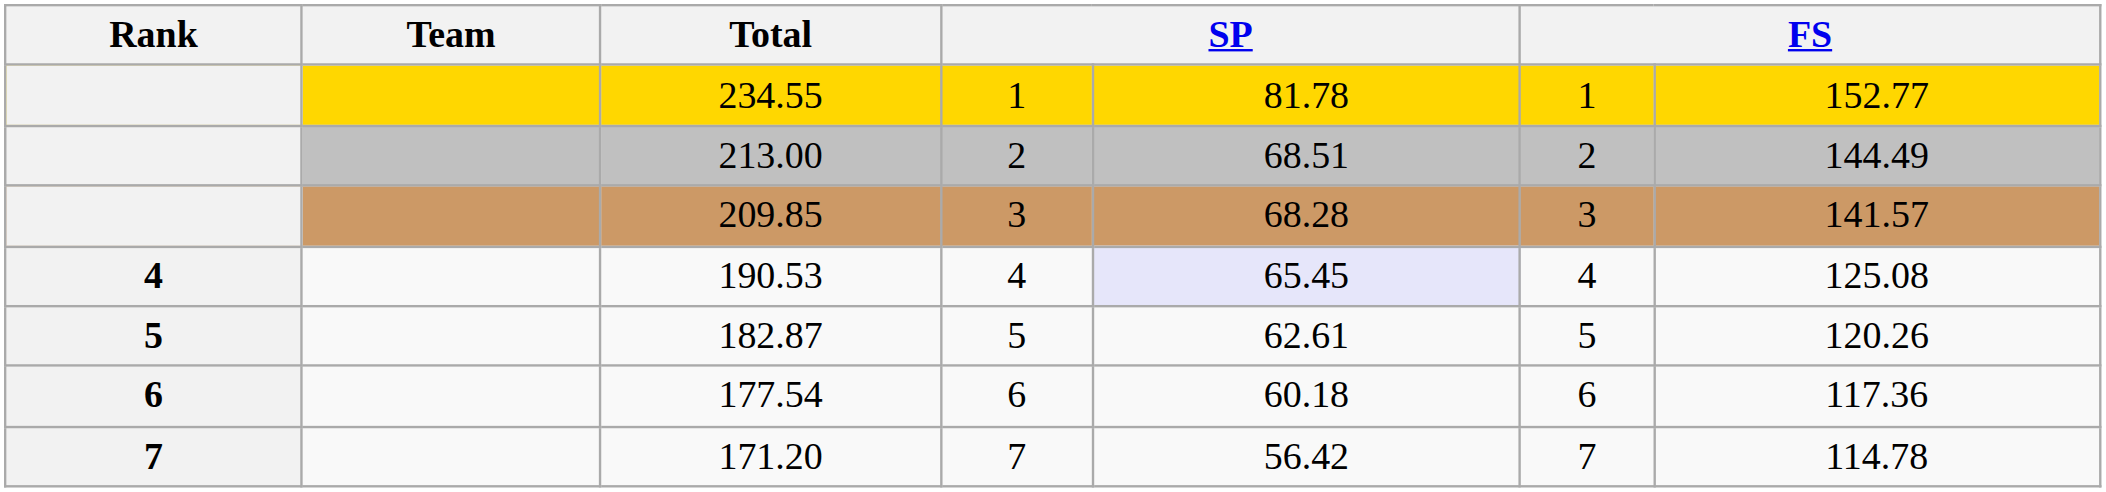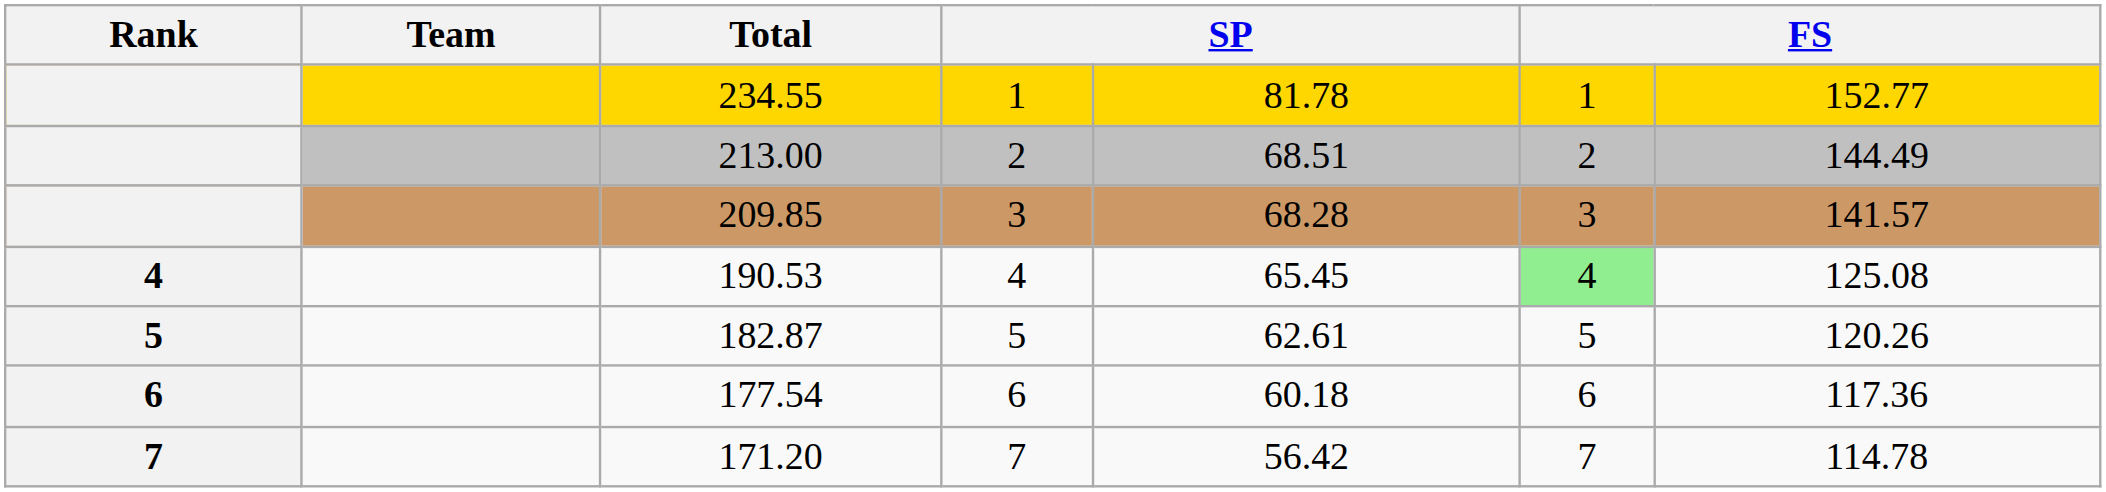(1306, 275) lavender background -> (1306, 275) no background
(1587, 275) no background -> (1587, 275) lightgreen background
